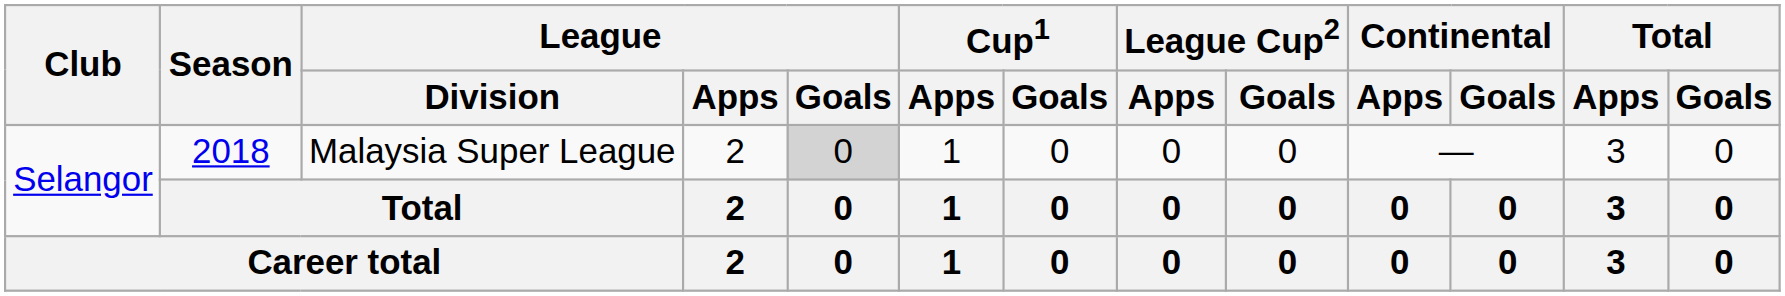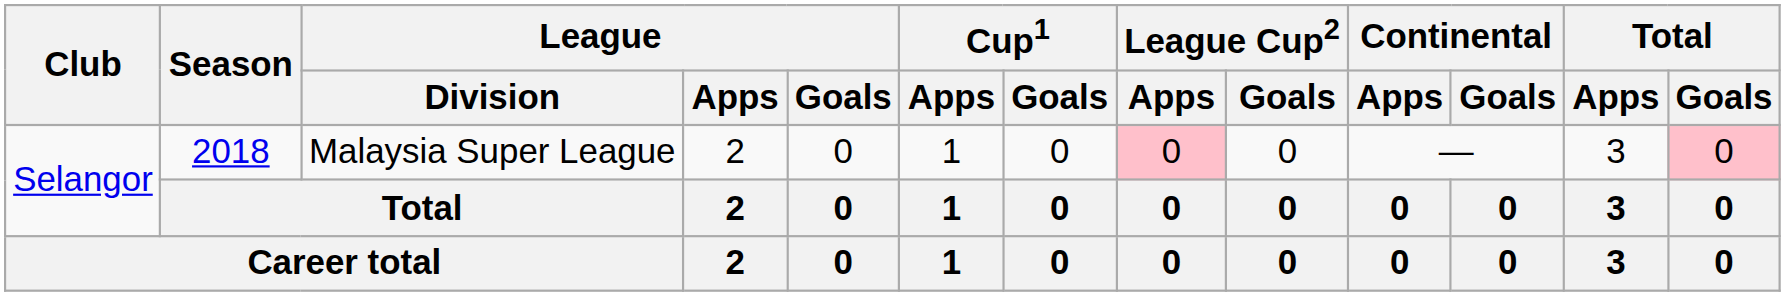(843, 152) lightgrey background -> (843, 152) no background
(1171, 152) no background -> (1171, 152) pink background
(1724, 152) no background -> (1724, 152) pink background
